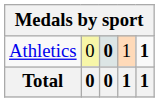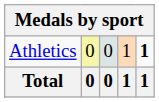(108, 51) bold -> (108, 51) normal
